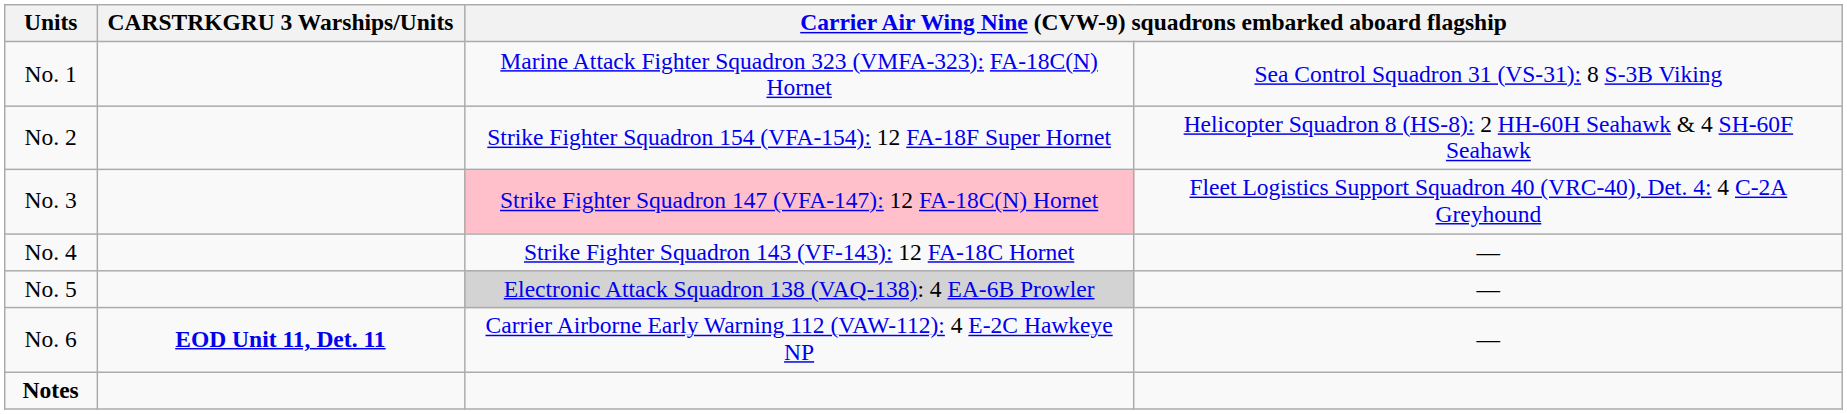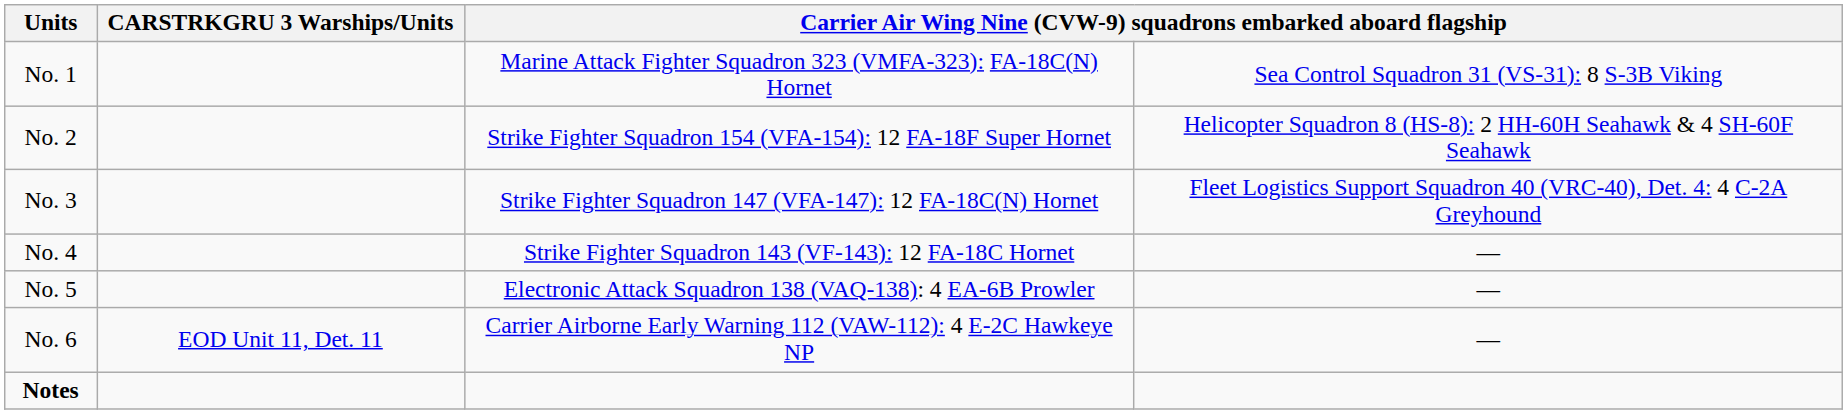(799, 201) pink background -> (799, 201) no background
(799, 289) lightgrey background -> (799, 289) no background
(280, 339) bold -> (280, 339) normal
